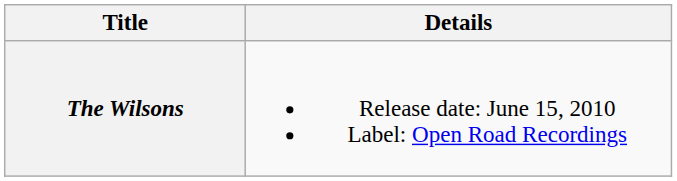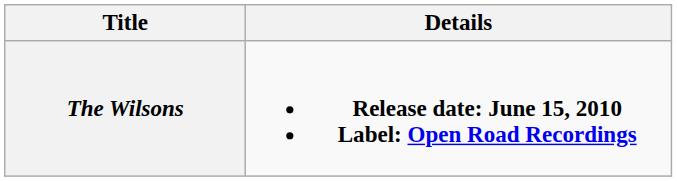(458, 121) normal -> (458, 121) bold
